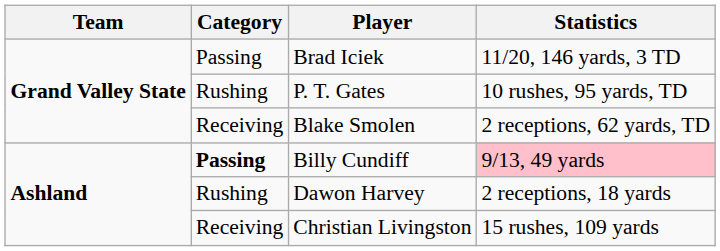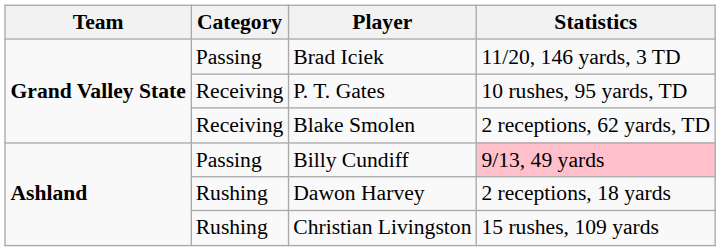(232, 90) Rushing -> (239, 90) Receiving
(231, 159) bold -> (229, 159) normal
(239, 227) Receiving -> (232, 227) Rushing
